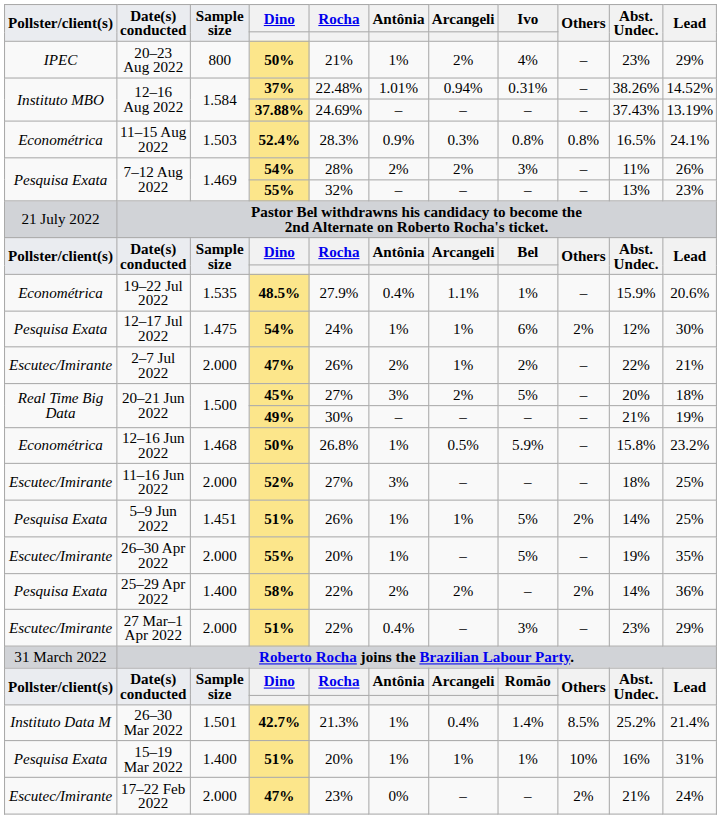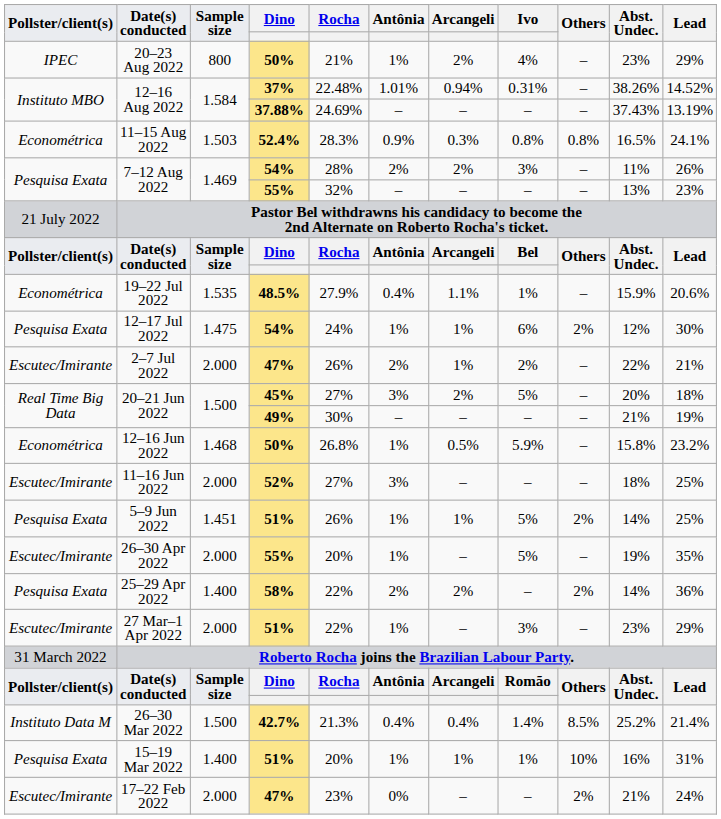(398, 628) 0.4% -> (398, 628) 1%
(220, 723) 1.501 -> (220, 723) 1.500
(398, 723) 1% -> (398, 723) 0.4%
